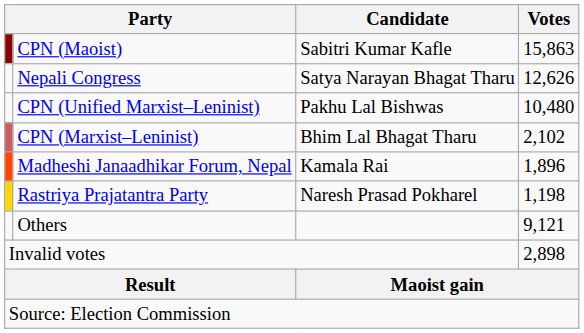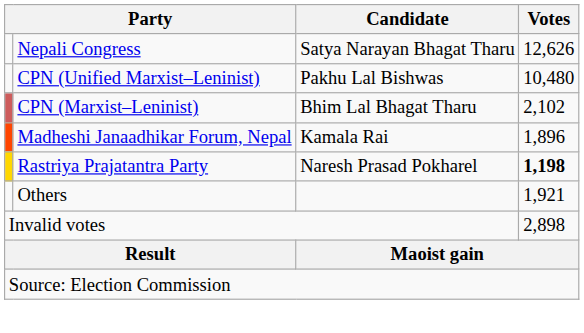- row: (70, 48)
(544, 195) normal -> (544, 166) bold
(544, 225) 9,121 -> (544, 195) 1,921
